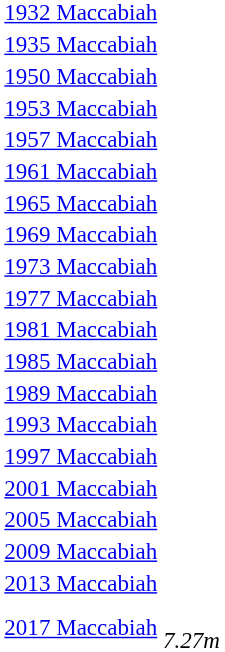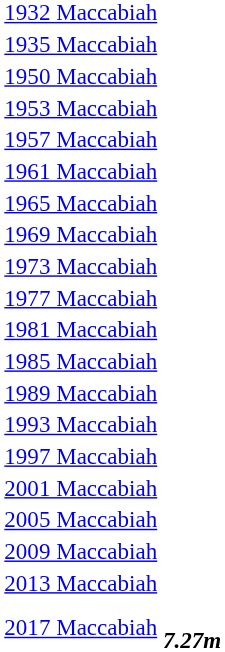(191, 640) normal -> (192, 640) bold
